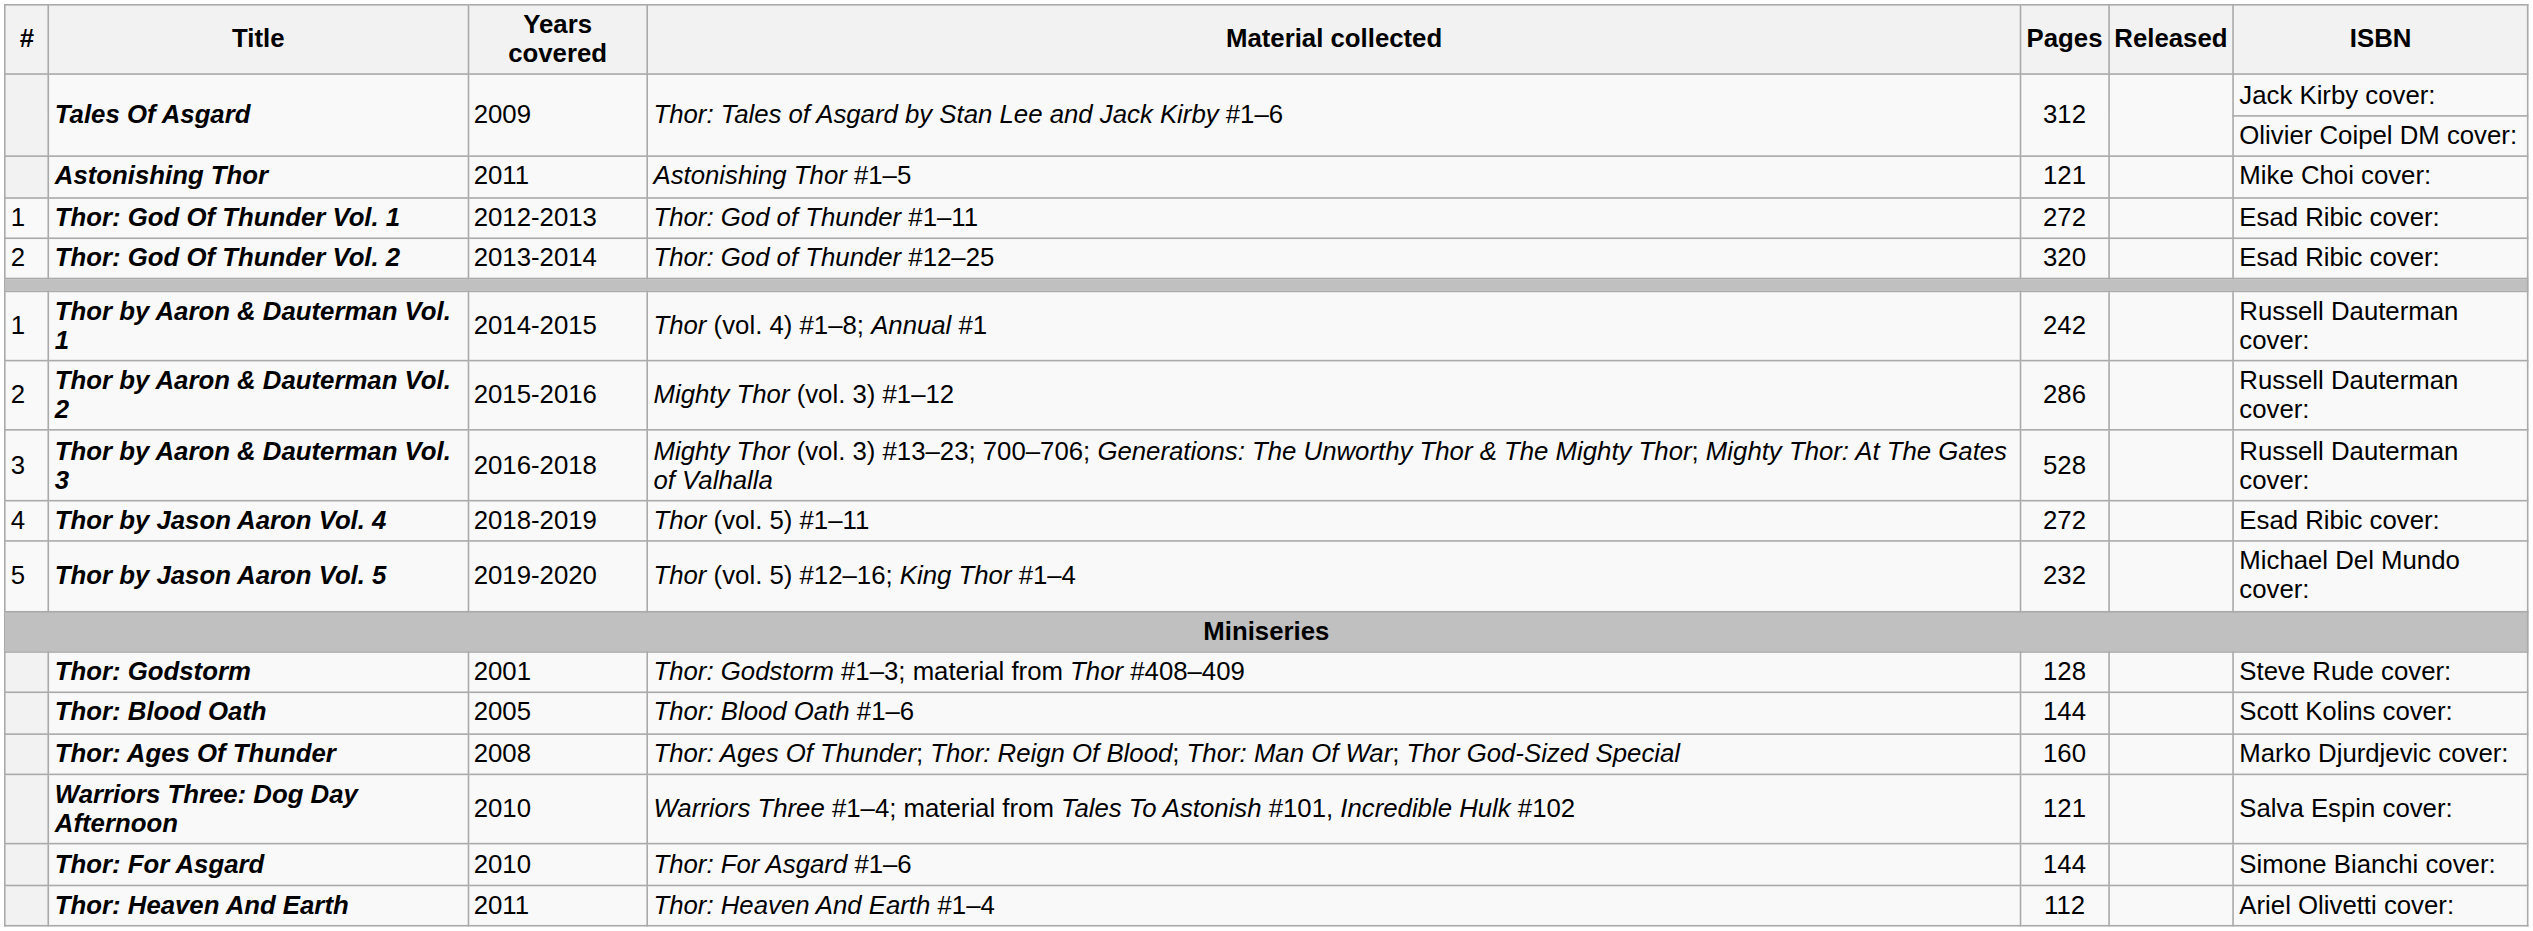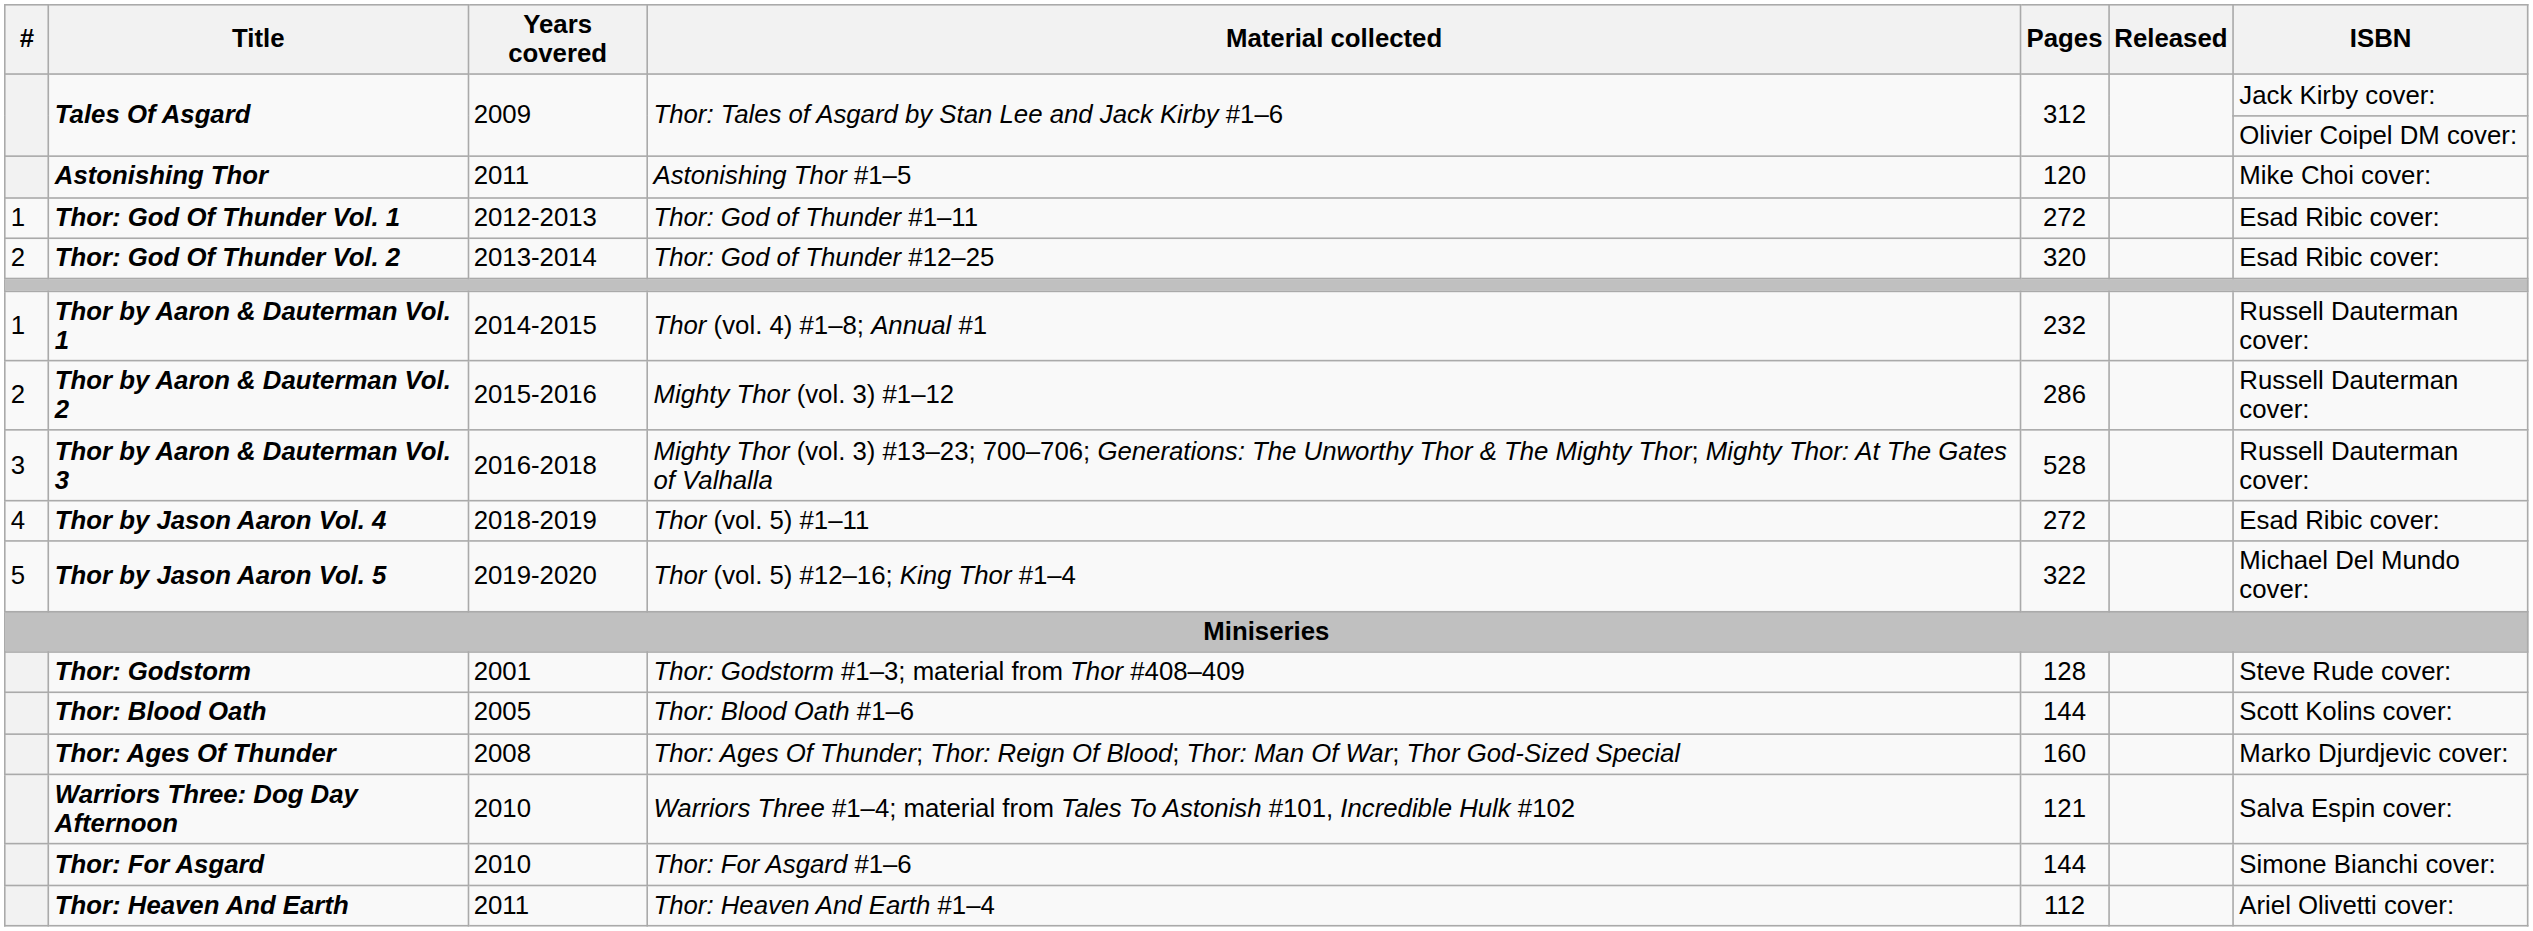(2065, 176) 121 -> (2065, 176) 120
(2065, 325) 242 -> (2065, 325) 232
(2065, 575) 232 -> (2065, 575) 322
